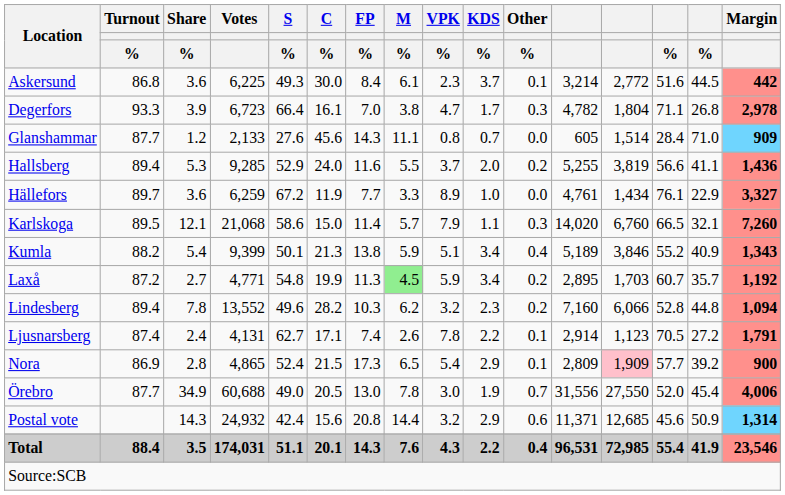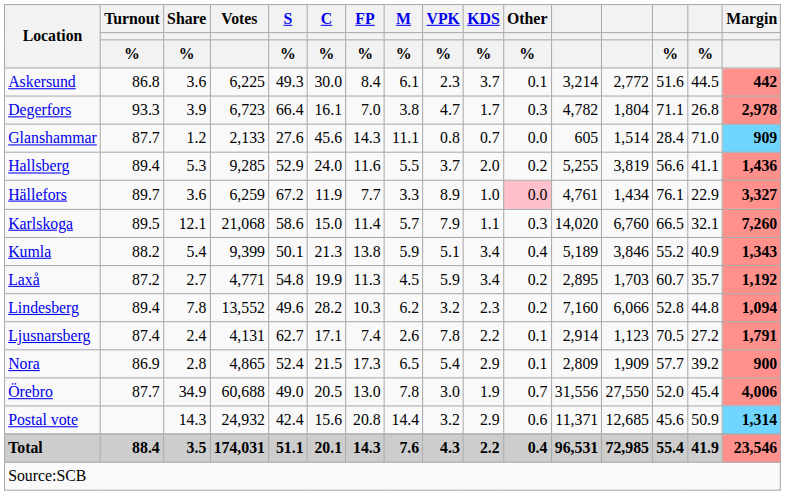(538, 194) no background -> (538, 194) pink background
(409, 279) lightgreen background -> (409, 279) no background
(631, 363) pink background -> (631, 363) no background
